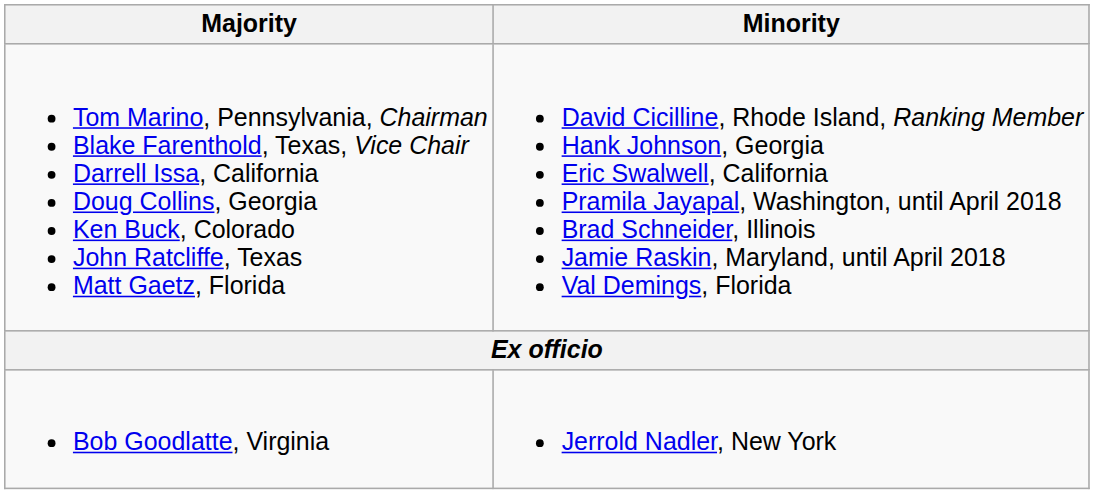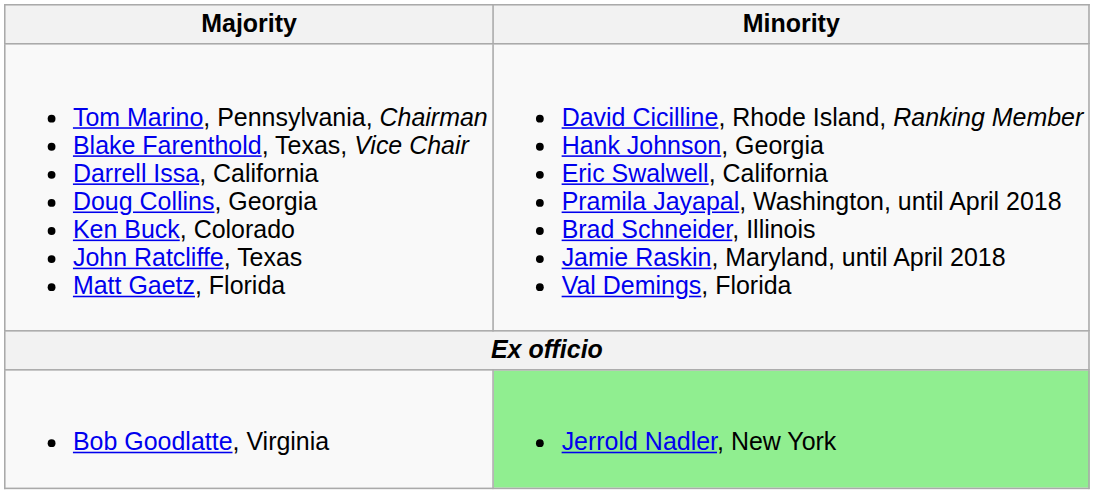(791, 443) no background -> (791, 443) lightgreen background
